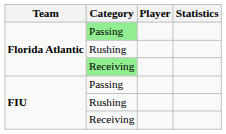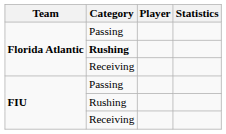(106, 31) lightgreen background -> (106, 31) no background
(108, 49) normal -> (109, 49) bold
(112, 66) lightgreen background -> (112, 66) no background
